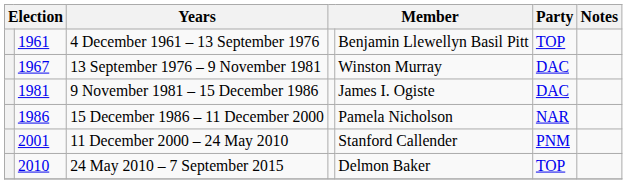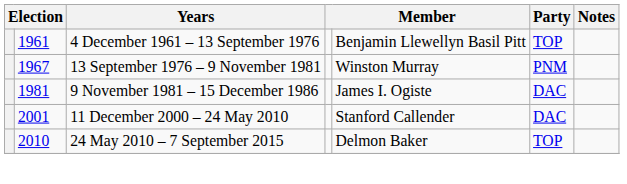(552, 66) DAC -> (550, 66) PNM
- row: (197, 116)
(553, 141) PNM -> (550, 116) DAC
